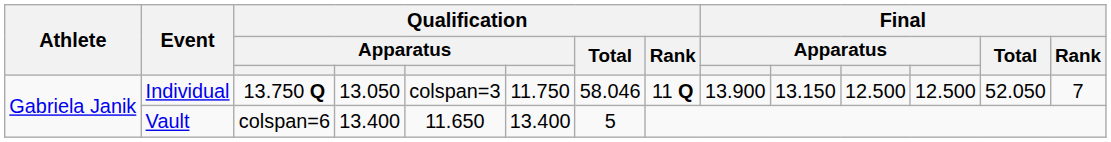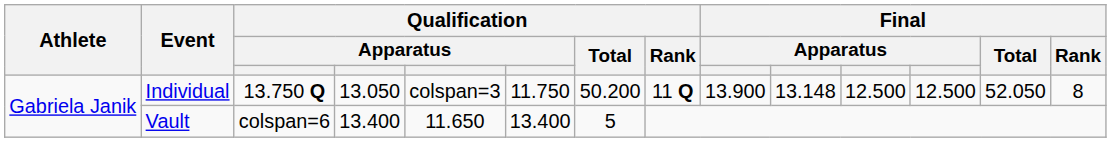(610, 91) 58.046 -> (610, 91) 50.200
(805, 91) 13.150 -> (805, 91) 13.148
(1078, 91) 7 -> (1078, 91) 8
